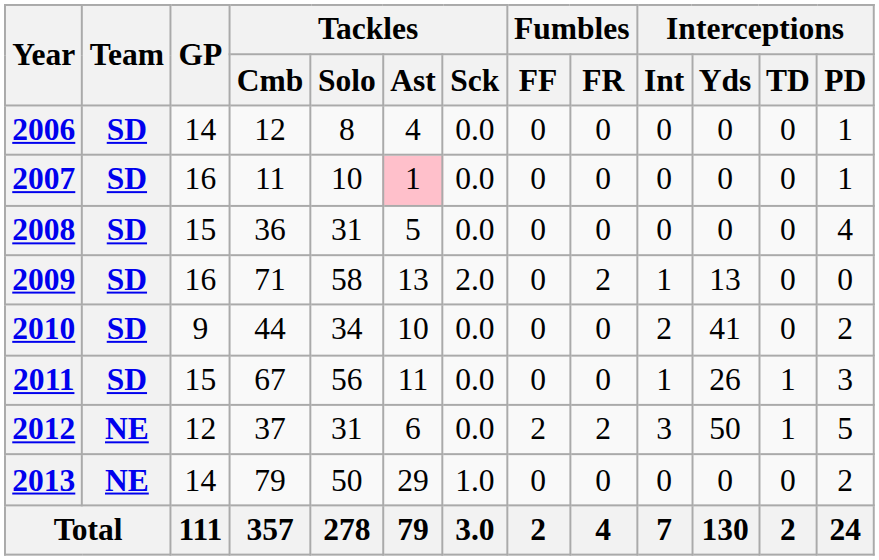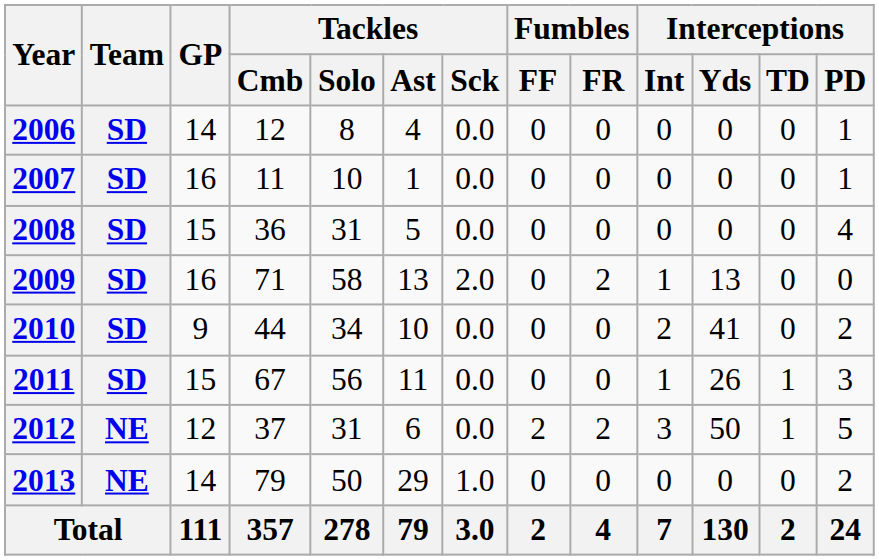(413, 179) pink background -> (413, 179) no background
